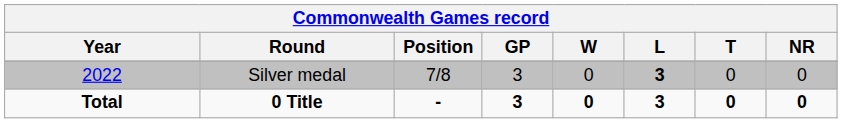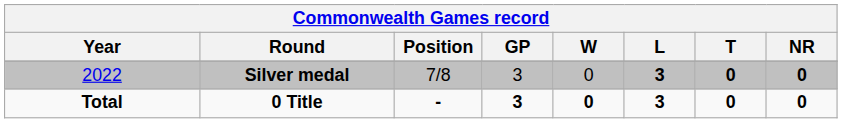(297, 74) normal -> (297, 74) bold
(731, 74) normal -> (731, 74) bold
(802, 74) normal -> (802, 74) bold
